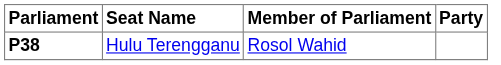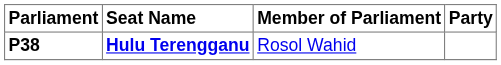(173, 45) normal -> (178, 45) bold
